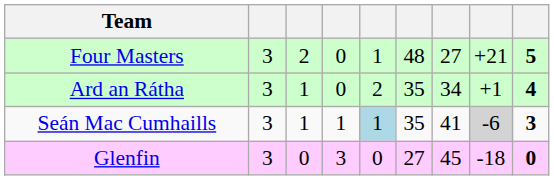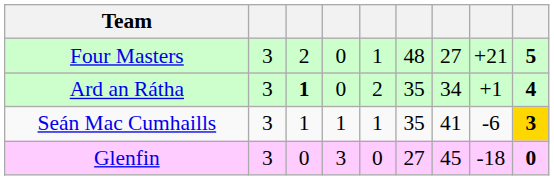(304, 89) normal -> (304, 89) bold
(377, 123) lightblue background -> (377, 123) no background
(491, 123) lightgrey background -> (491, 123) no background
(531, 123) no background -> (531, 123) gold background
